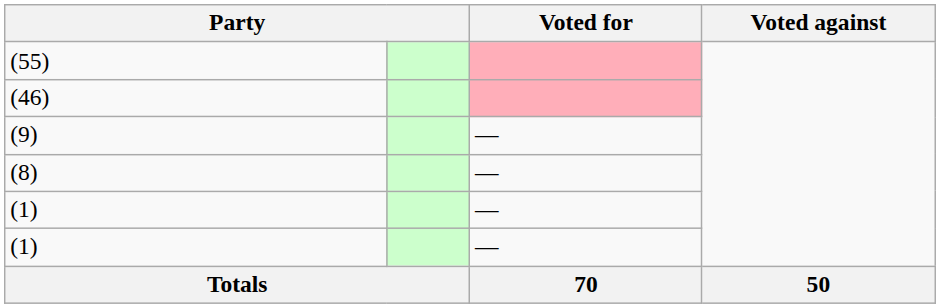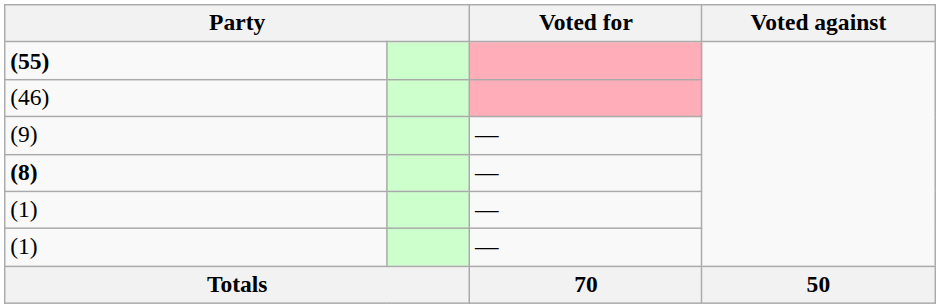(30, 60) normal -> (30, 60) bold
(24, 172) normal -> (24, 172) bold
